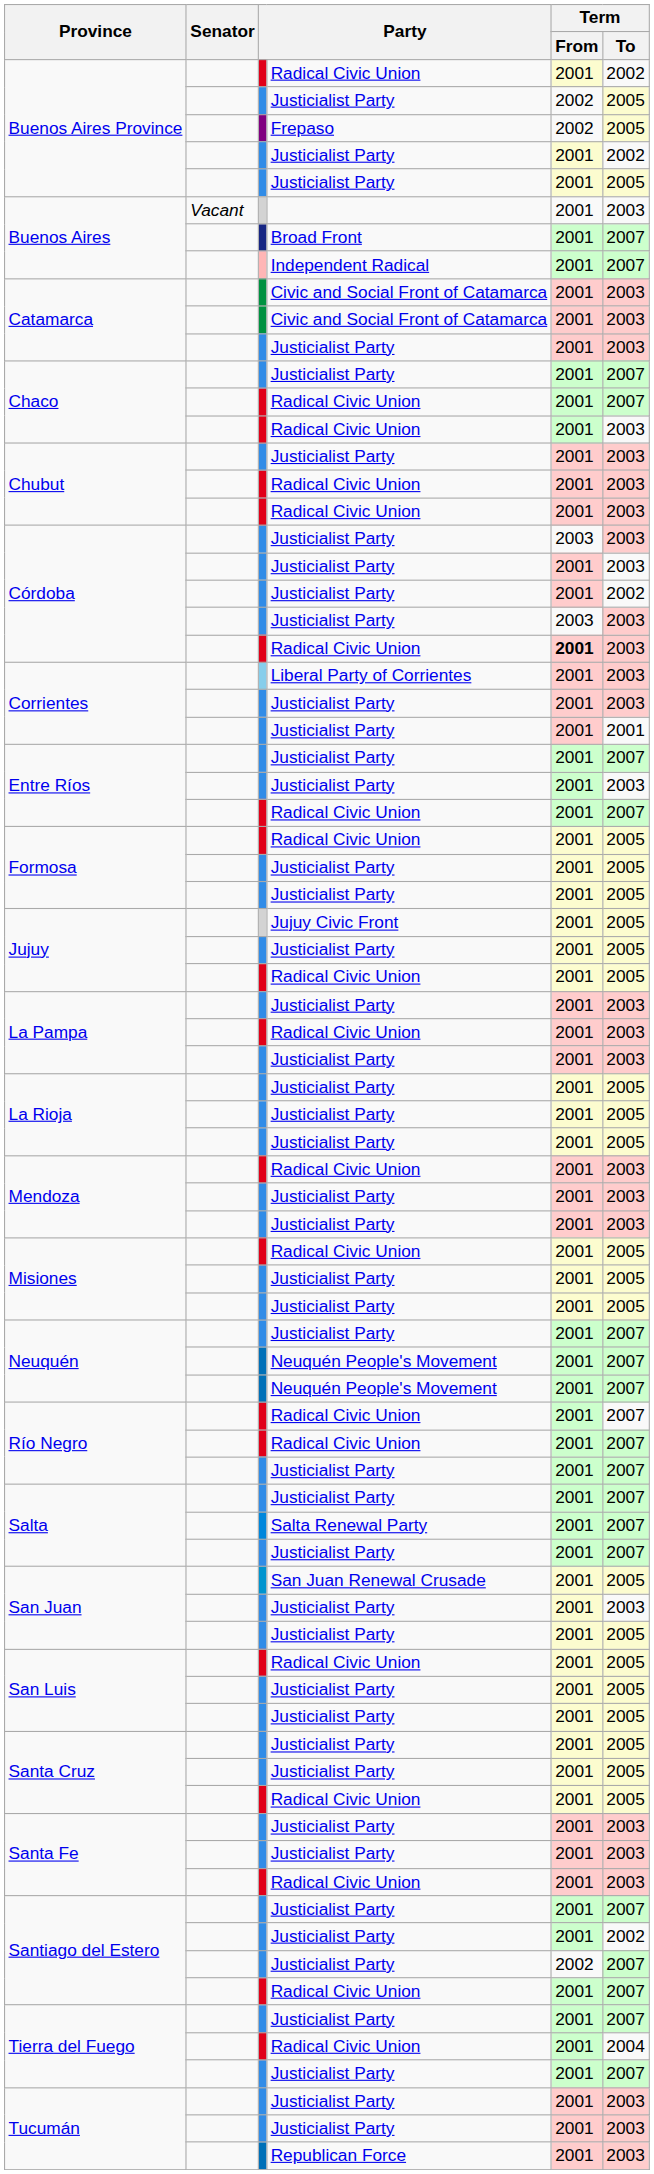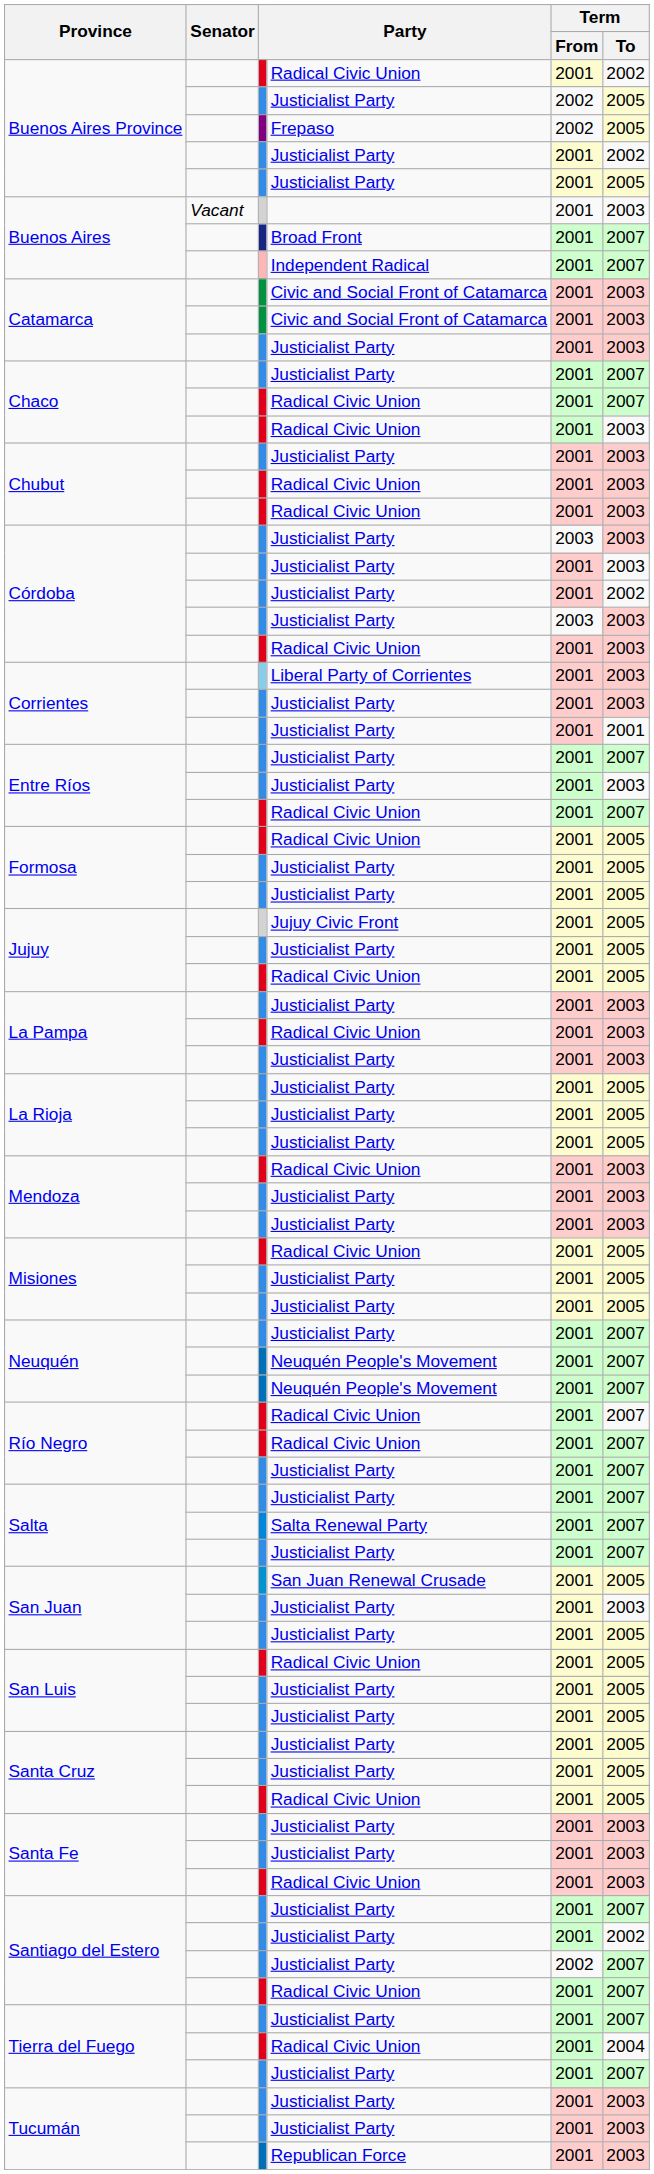(574, 648) bold -> (574, 648) normal
